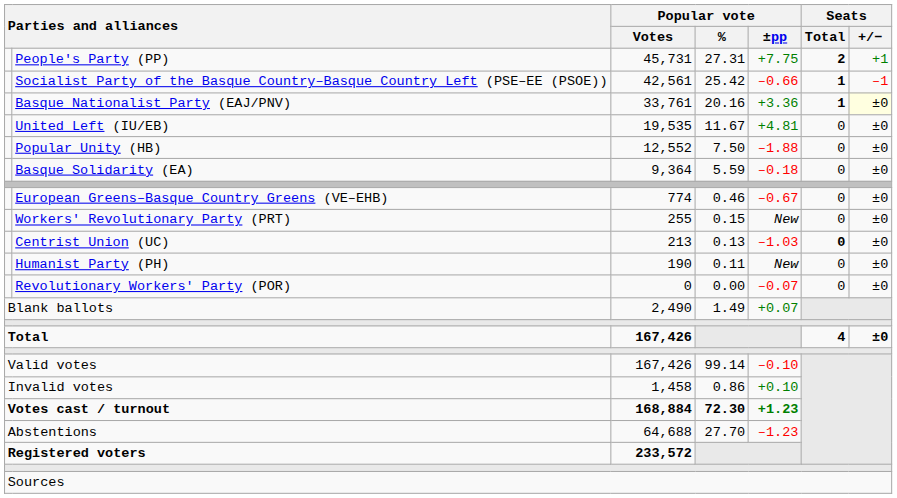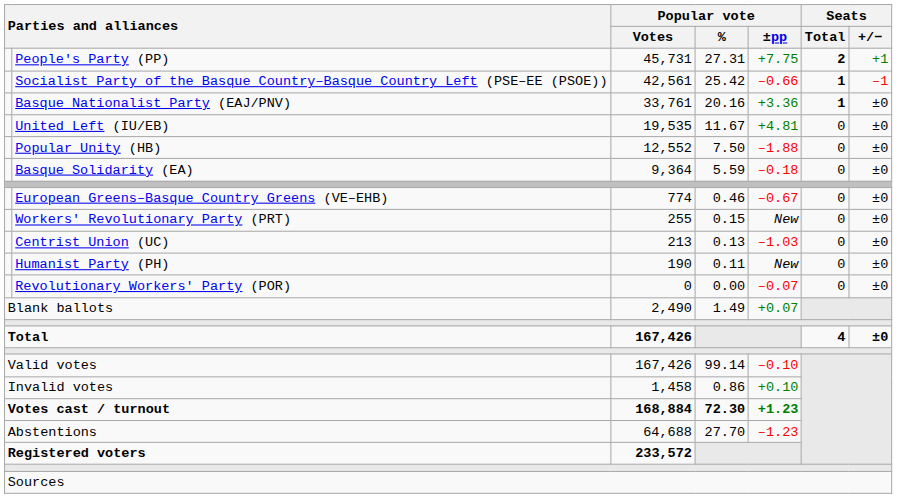(880, 104) lightyellow background -> (880, 104) no background
(841, 242) bold -> (841, 242) normal
